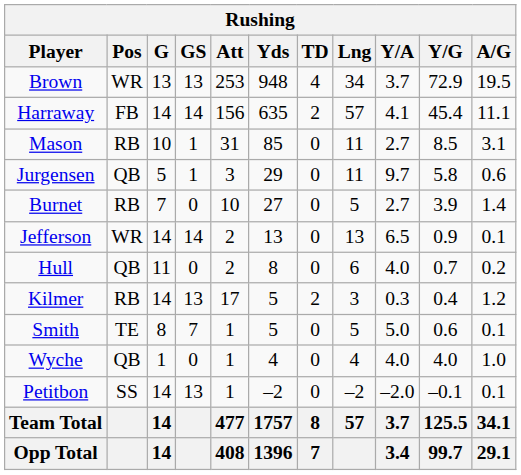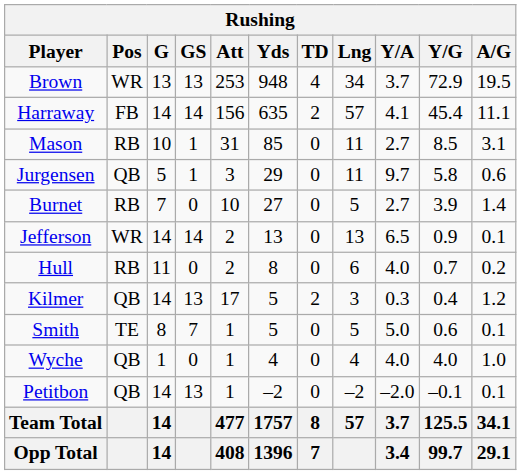(127, 267) QB -> (127, 267) RB
(127, 298) RB -> (127, 298) QB
(127, 391) SS -> (127, 391) QB
